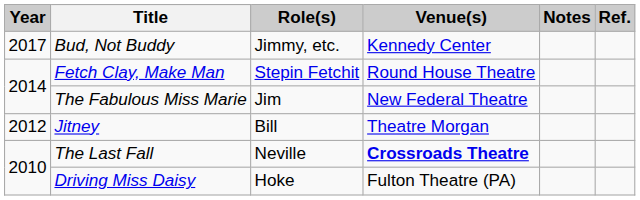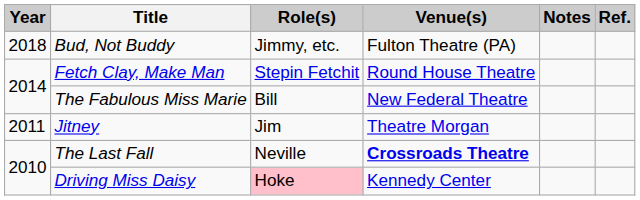(28, 45) 2017 -> (28, 45) 2018
(429, 45) Kennedy Center -> (441, 45) Fulton Theatre (PA)
(268, 99) Jim -> (266, 99) Bill
(28, 126) 2012 -> (27, 126) 2011
(266, 126) Bill -> (268, 126) Jim
(275, 180) no background -> (275, 180) pink background
(441, 180) Fulton Theatre (PA) -> (429, 180) Kennedy Center
